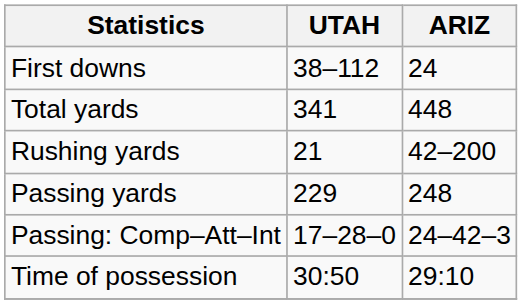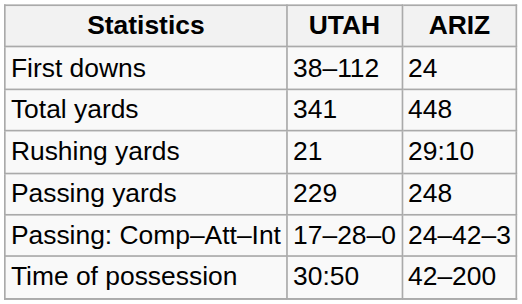(452, 151) 42–200 -> (441, 151) 29:10
(441, 277) 29:10 -> (452, 277) 42–200
